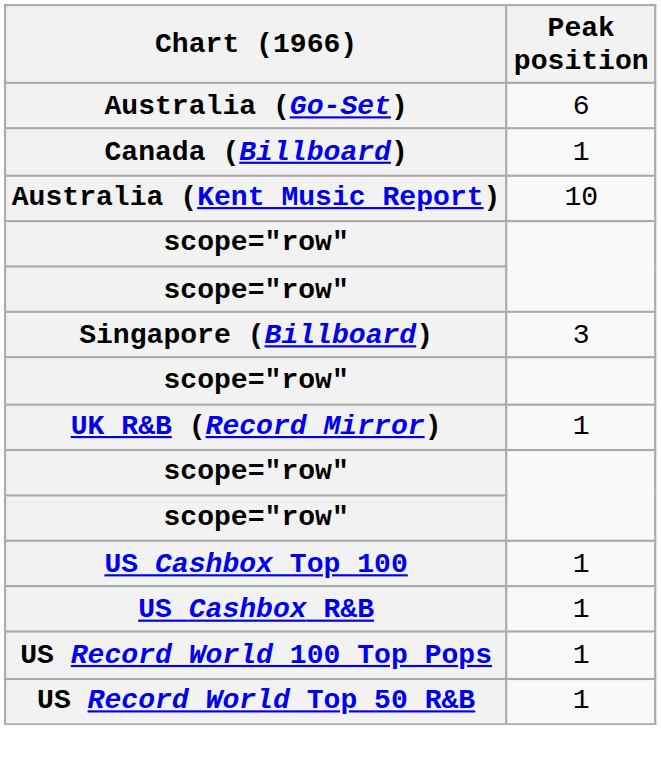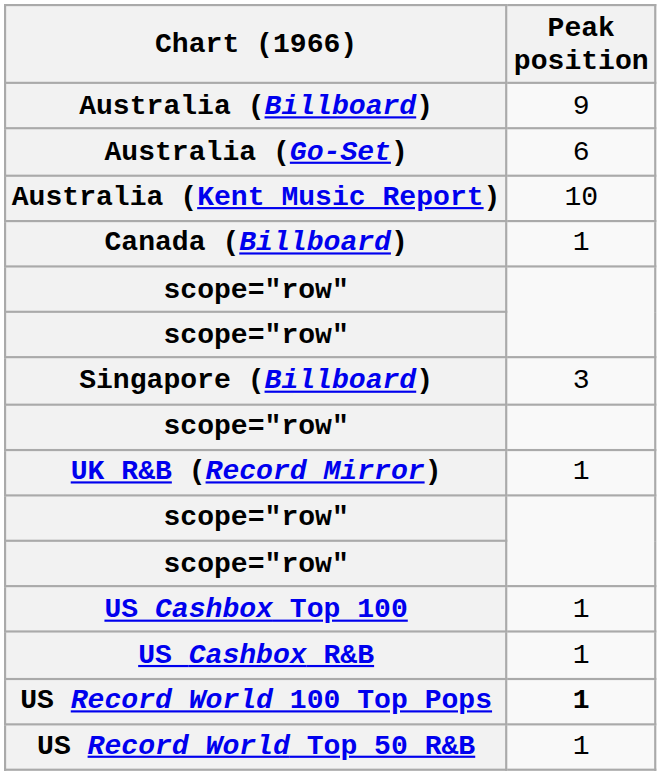+ row: (256, 106)
rows swapped: (256, 198) <-> (256, 152)
(581, 655) normal -> (581, 701) bold
